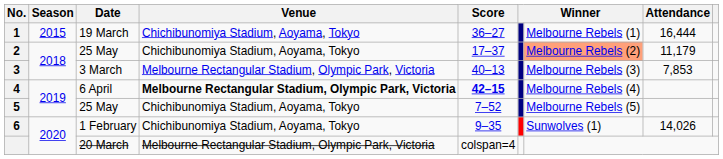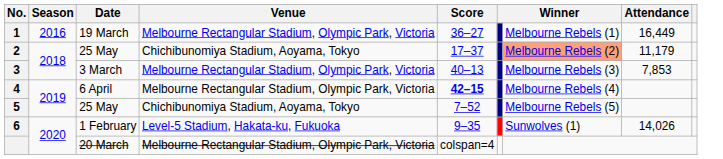(53, 32) 2015 -> (53, 32) 2016
(251, 32) Chichibunomiya Stadium, Aoyama, Tokyo -> (288, 32) Melbourne Rectangular Stadium, Olympic Park, Victoria
(678, 32) 16,444 -> (657, 32) 16,449
(299, 88) bold -> (288, 88) normal
(251, 126) Chichibunomiya Stadium, Aoyama, Tokyo -> (241, 126) Level-5 Stadium, Hakata-ku, Fukuoka
